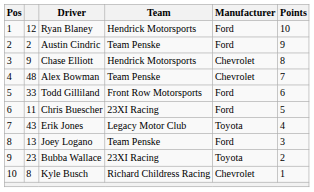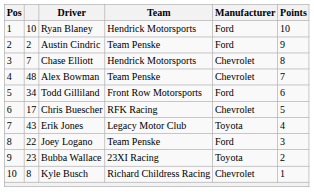(31, 28) 12 -> (31, 28) 10
(29, 60) 9 -> (29, 60) 7
(31, 93) 33 -> (31, 93) 34
(31, 109) 11 -> (31, 109) 17
(133, 109) 23XI Racing -> (132, 109) RFK Racing
(224, 109) Ford -> (235, 109) Chevrolet
(31, 141) 13 -> (31, 141) 22
